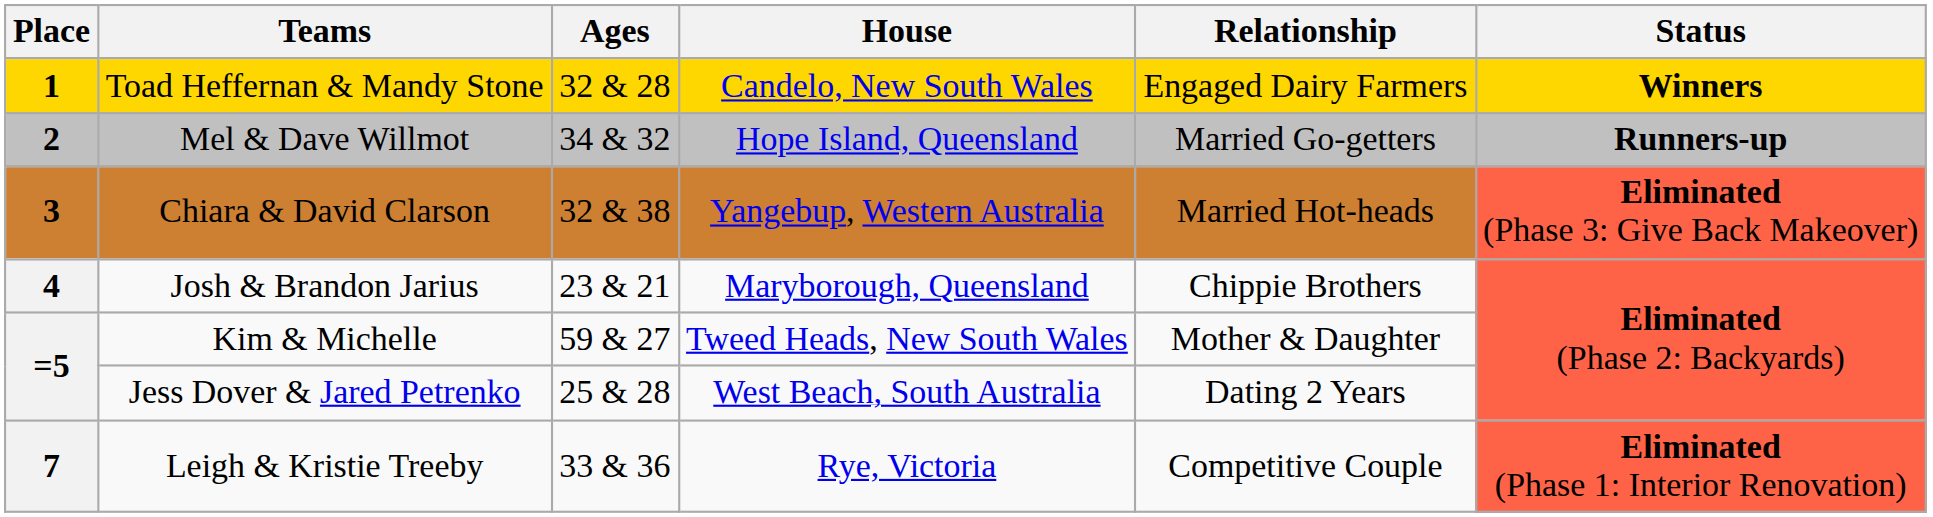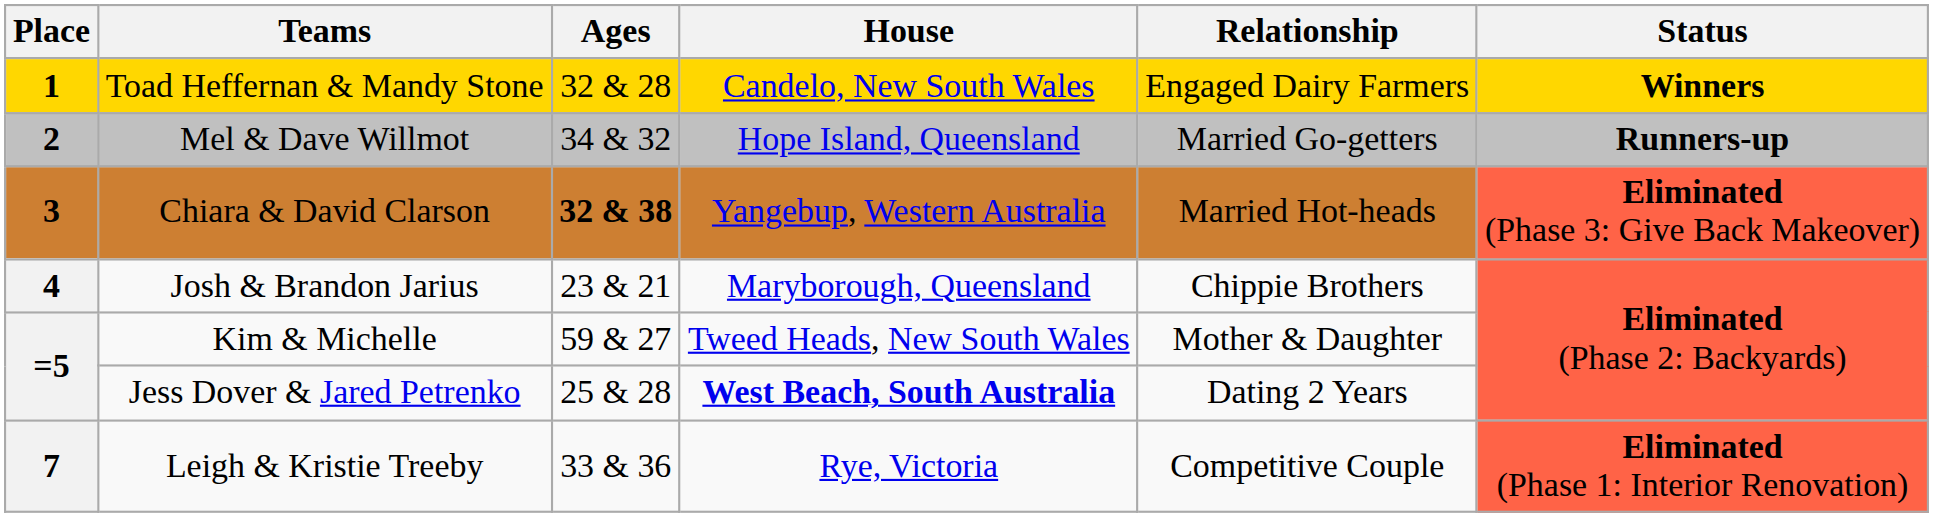(615, 211) normal -> (616, 211) bold
(907, 392) normal -> (909, 392) bold
